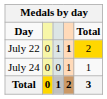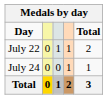(69, 49) bold -> (69, 49) normal
(88, 49) gold background -> (88, 49) no background
